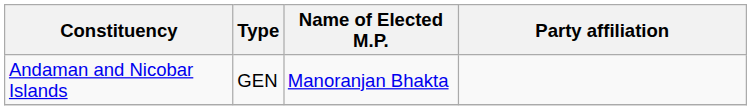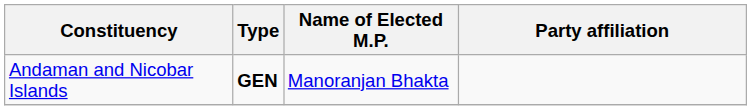(257, 80) normal -> (257, 80) bold
